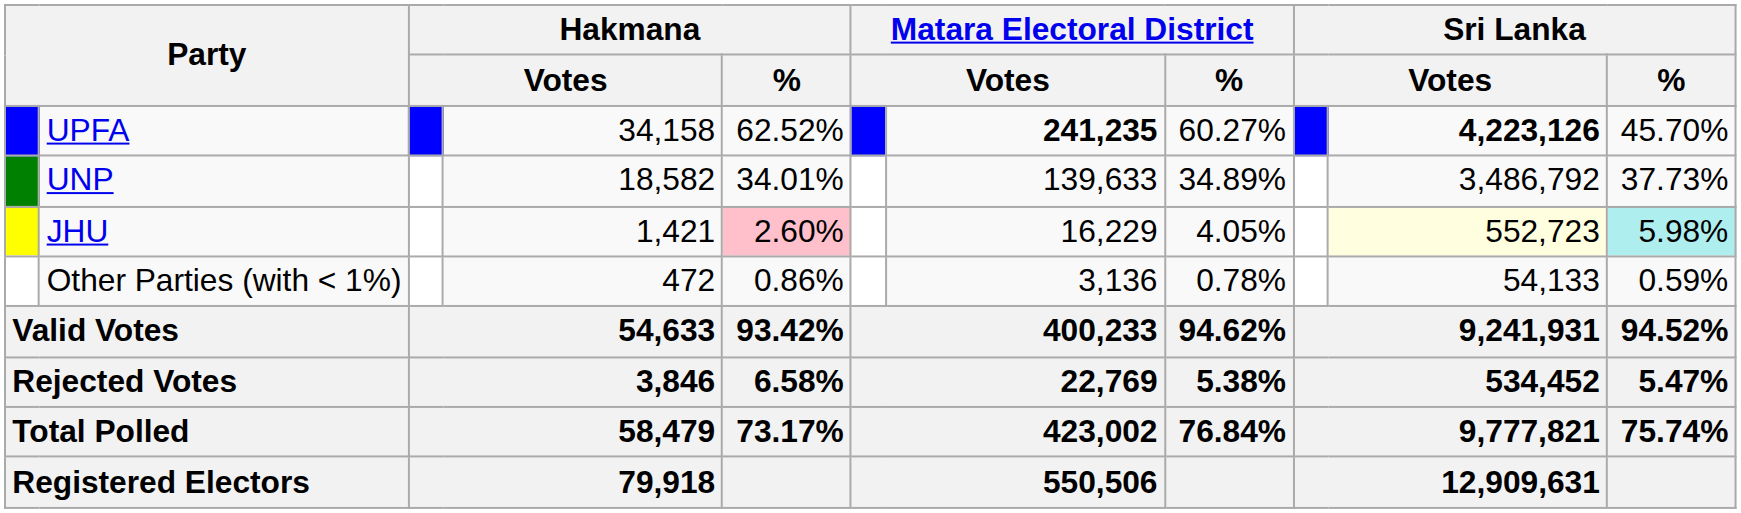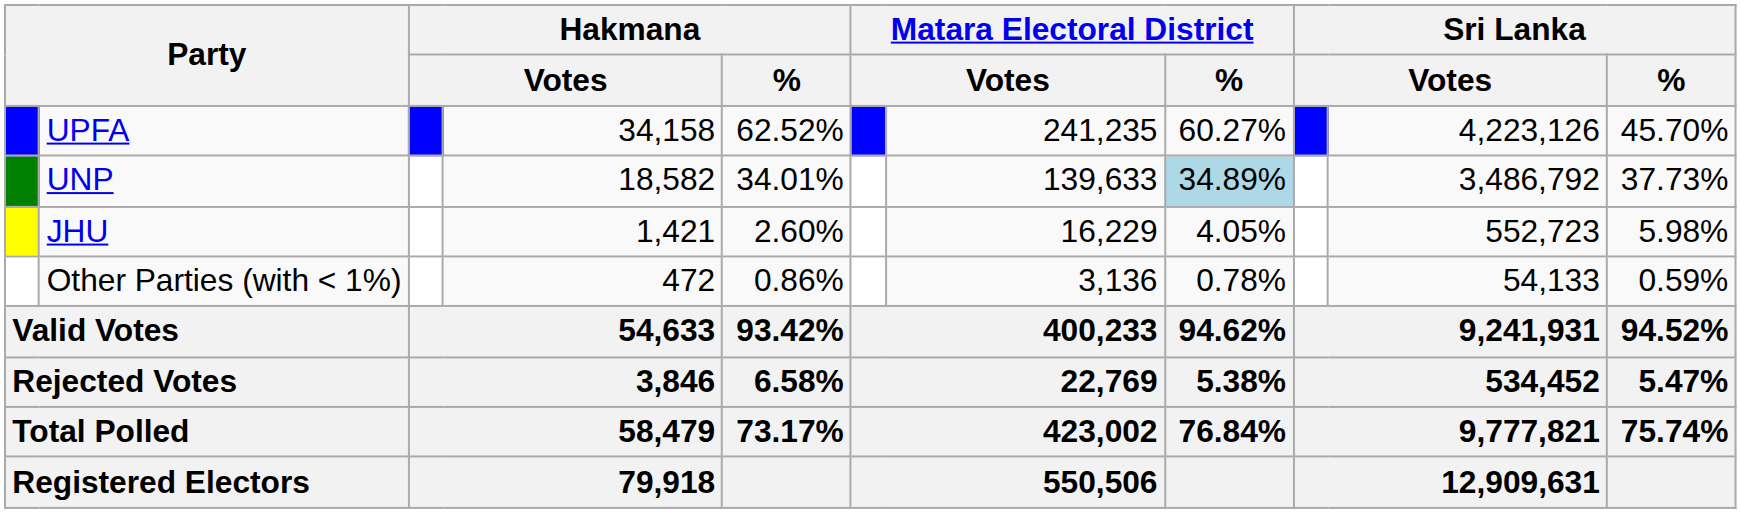(1100, 130) bold -> (1100, 130) normal
(1529, 130) bold -> (1529, 130) normal
(1232, 180) no background -> (1232, 180) lightblue background
(799, 230) pink background -> (799, 230) no background
(1543, 230) lightyellow background -> (1543, 230) no background
(1683, 230) paleturquoise background -> (1683, 230) no background
